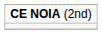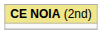(51, 14) no background -> (51, 14) khaki background
